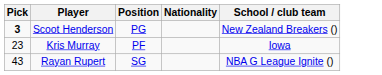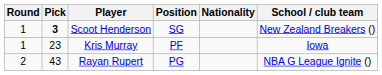+ column: (23, 12)
(139, 29) PG -> (176, 29) SG
(139, 62) SG -> (176, 62) PG
